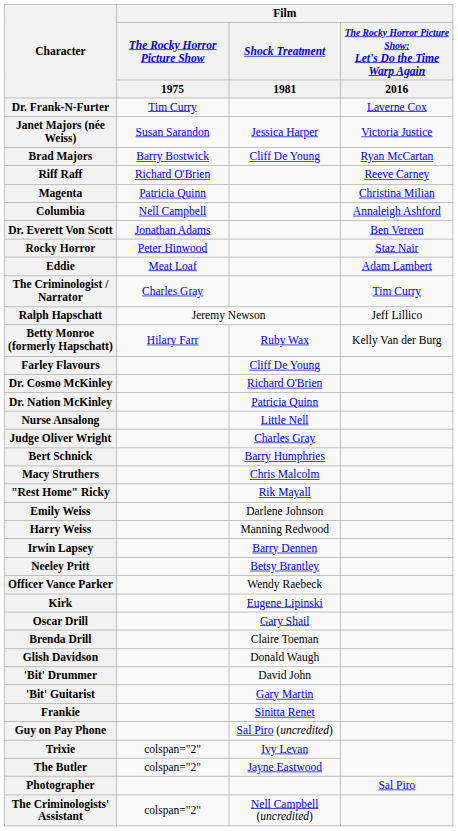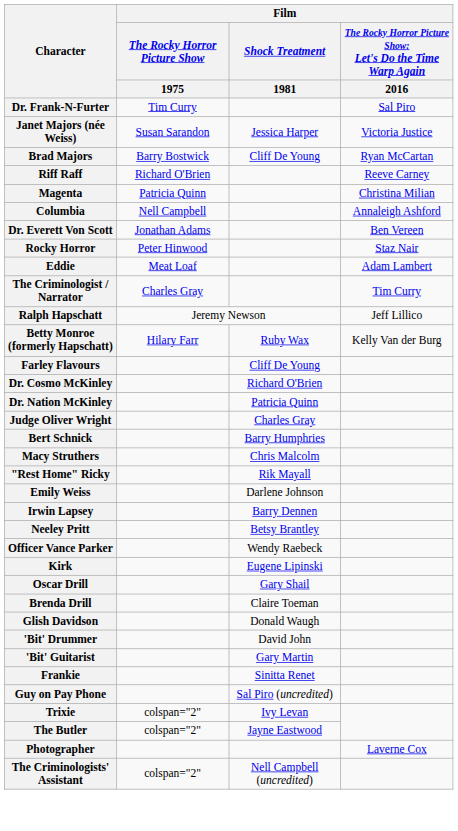(397, 107) Laverne Cox -> (397, 107) Sal Piro
- row: (60, 420)
- row: (60, 529)
(397, 785) Sal Piro -> (397, 749) Laverne Cox
